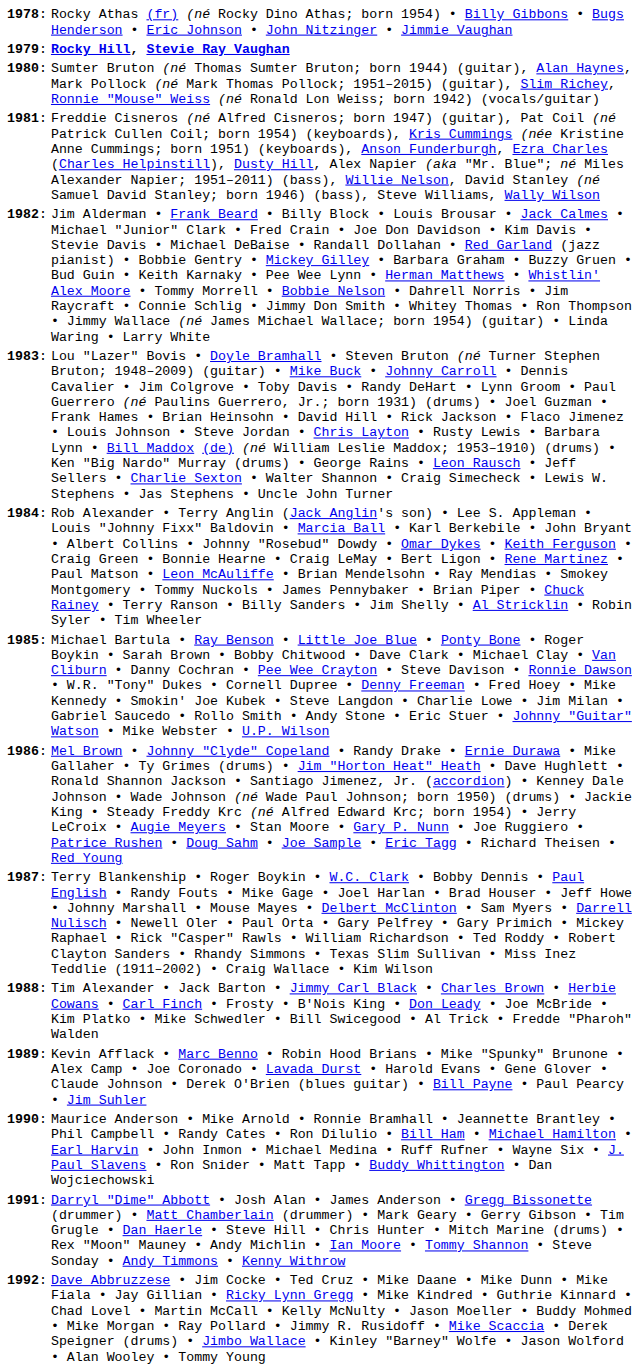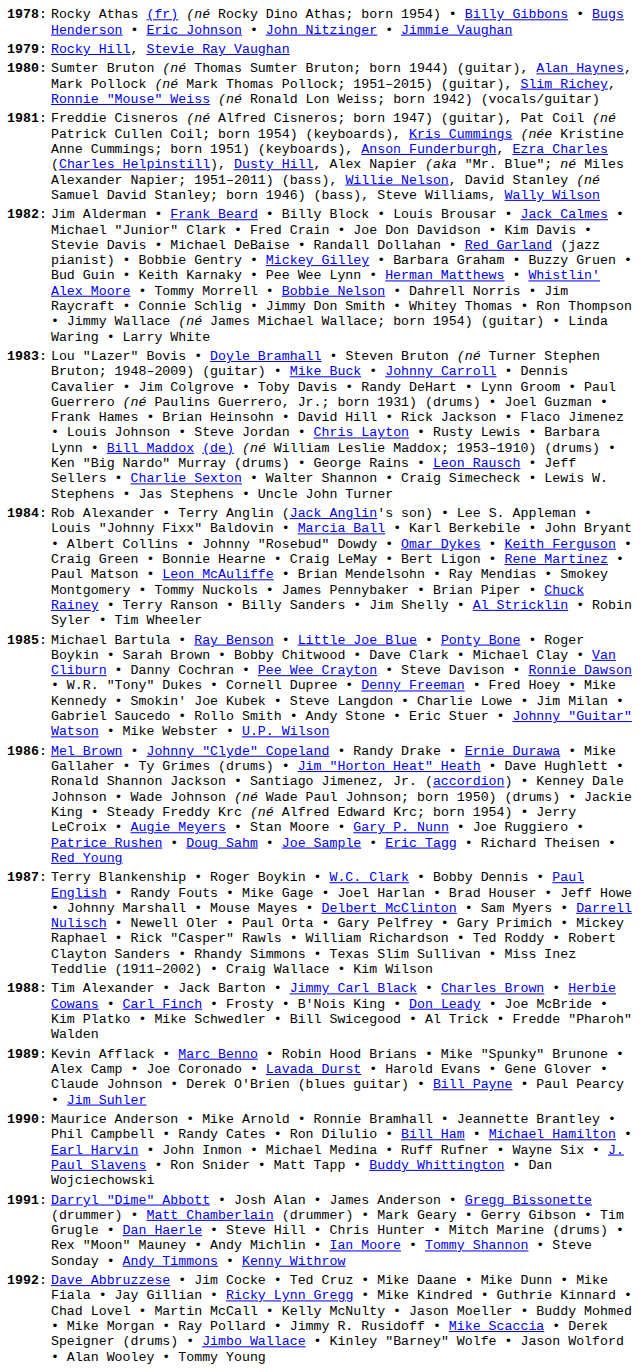(170, 49) bold -> (170, 49) normal
